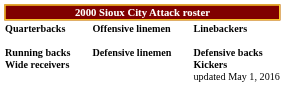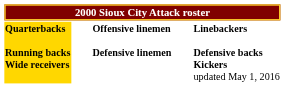(38, 46) no background -> (38, 46) gold background
